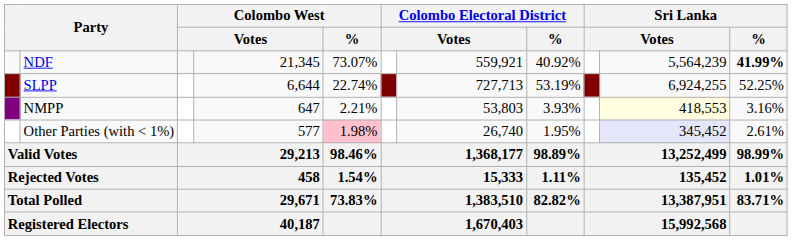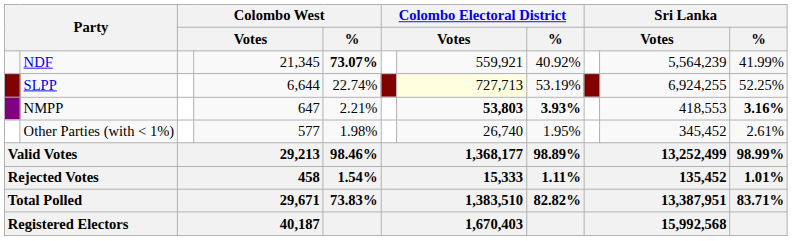(355, 62) normal -> (354, 62) bold
(760, 62) bold -> (762, 62) normal
(499, 85) no background -> (499, 85) lightyellow background
(503, 108) normal -> (503, 108) bold
(562, 108) normal -> (561, 108) bold
(703, 108) lightyellow background -> (703, 108) no background
(765, 108) normal -> (764, 108) bold
(359, 131) pink background -> (359, 131) no background
(703, 131) lavender background -> (703, 131) no background
